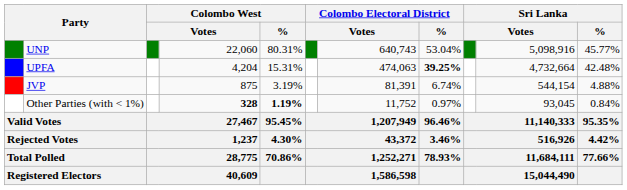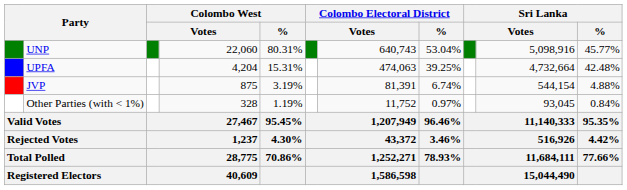(443, 67) bold -> (444, 67) normal
(249, 103) bold -> (249, 103) normal
(287, 103) bold -> (288, 103) normal
